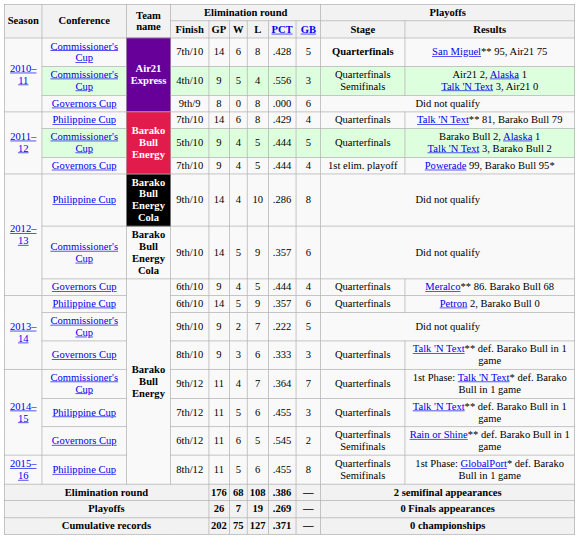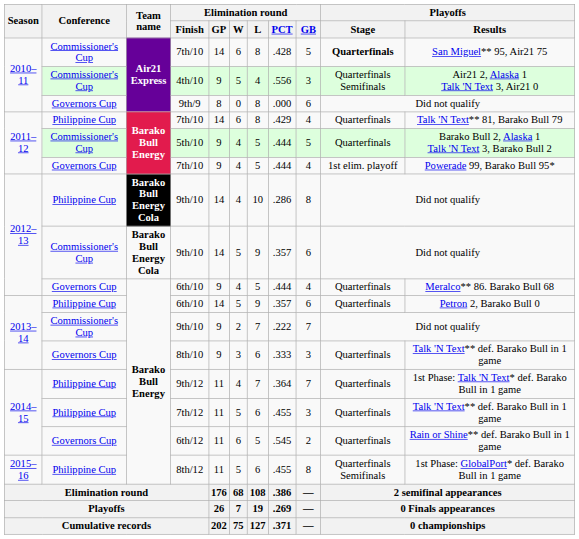(308, 326) 5 -> (308, 326) 7
(84, 383) Commissioner's Cup -> (84, 383) Philippine Cup
(363, 441) Quarterfinals Semifinals -> (363, 441) Quarterfinals
